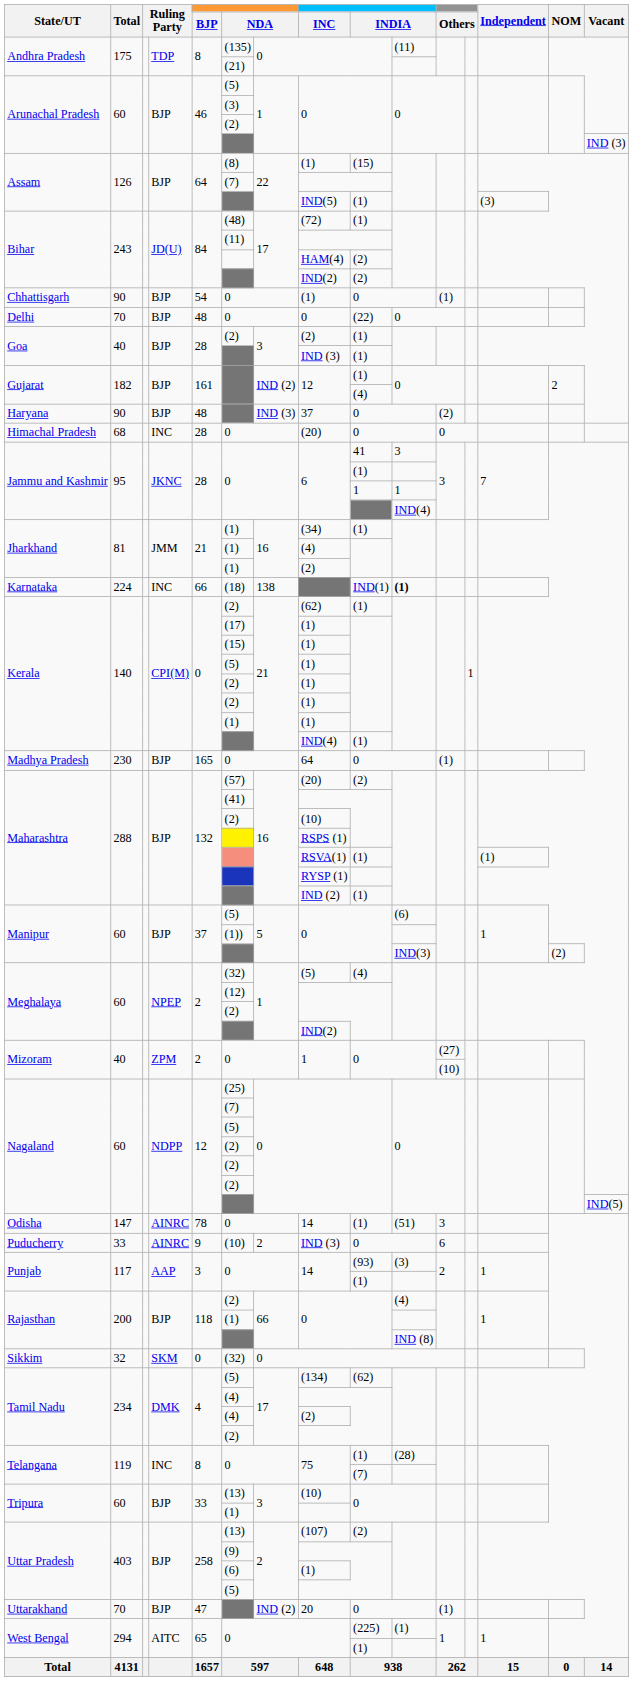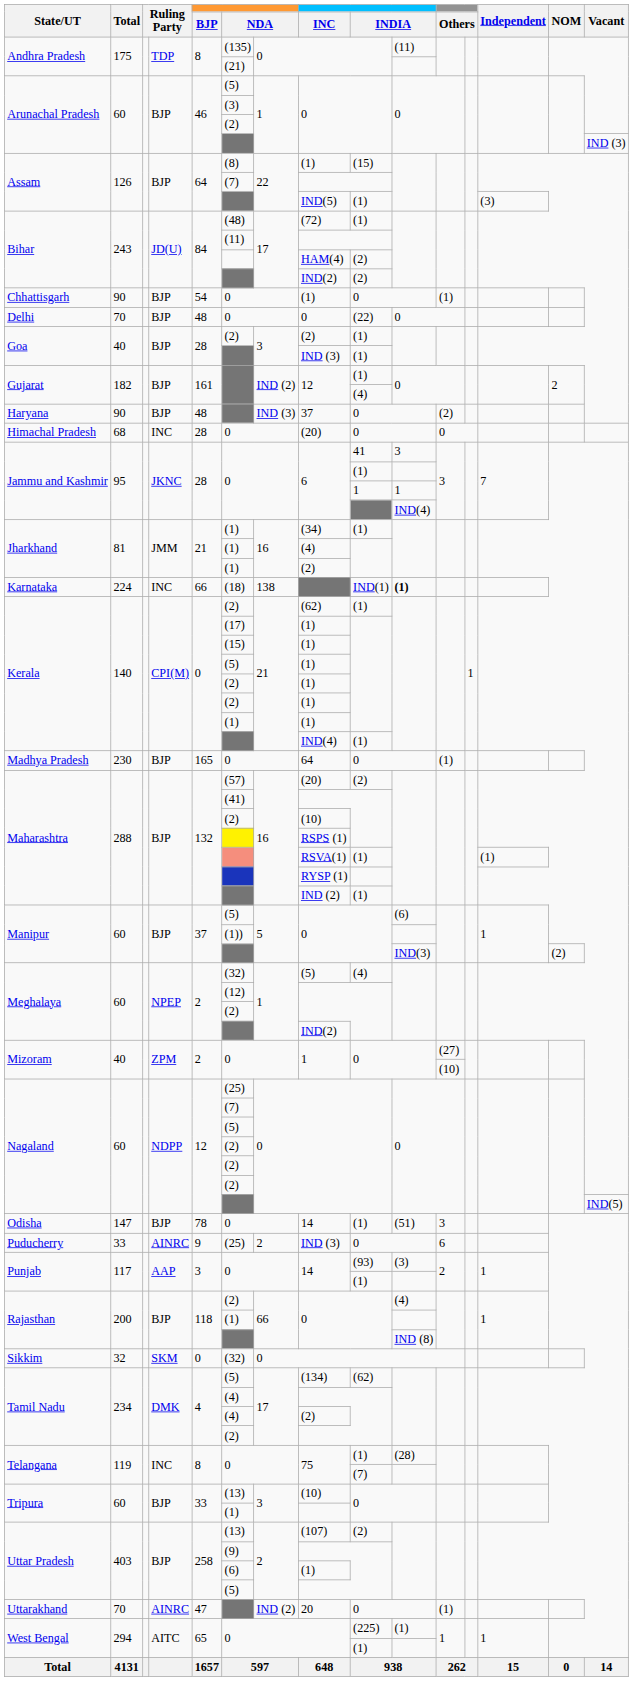(170, 1223) AINRC -> (161, 1223) BJP
(235, 1242) (10) -> (235, 1242) (25)
(161, 1609) BJP -> (170, 1609) AINRC
